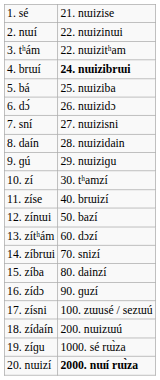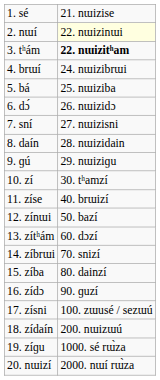(92, 32) no background -> (92, 32) lightyellow background
(93, 50) normal -> (95, 50) bold
(95, 69) bold -> (94, 69) normal
(99, 365) bold -> (97, 365) normal
